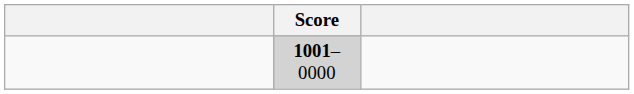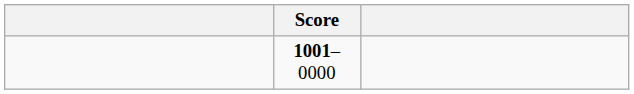(317, 62) lightgrey background -> (317, 62) no background
